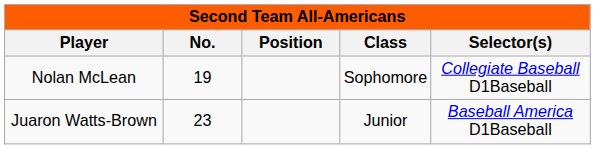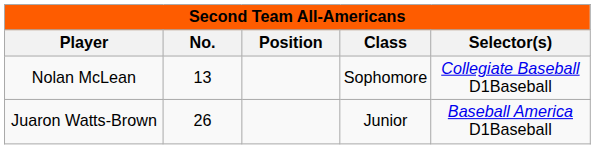(203, 77) 19 -> (203, 77) 13
(203, 121) 23 -> (203, 121) 26
